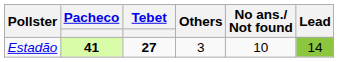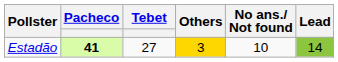(149, 47) bold -> (149, 47) normal
(201, 47) no background -> (201, 47) gold background
